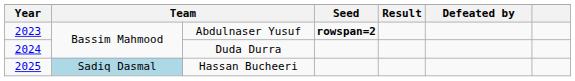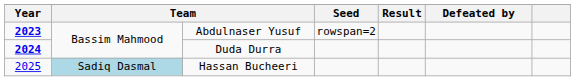(28, 31) normal -> (28, 31) bold
(346, 31) bold -> (346, 31) normal
(28, 49) normal -> (28, 49) bold
